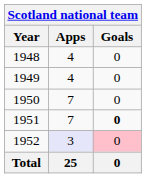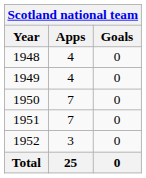(117, 120) bold -> (117, 120) normal
(71, 141) lavender background -> (71, 141) no background
(117, 141) pink background -> (117, 141) no background
